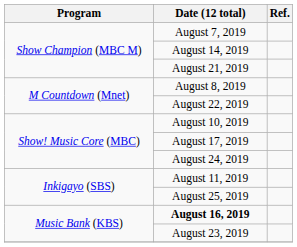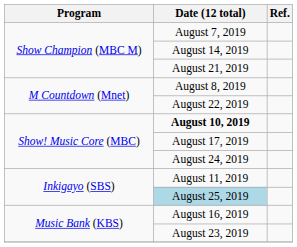(210, 123) normal -> (210, 123) bold
(210, 196) no background -> (210, 196) lightblue background
(210, 214) bold -> (210, 214) normal
